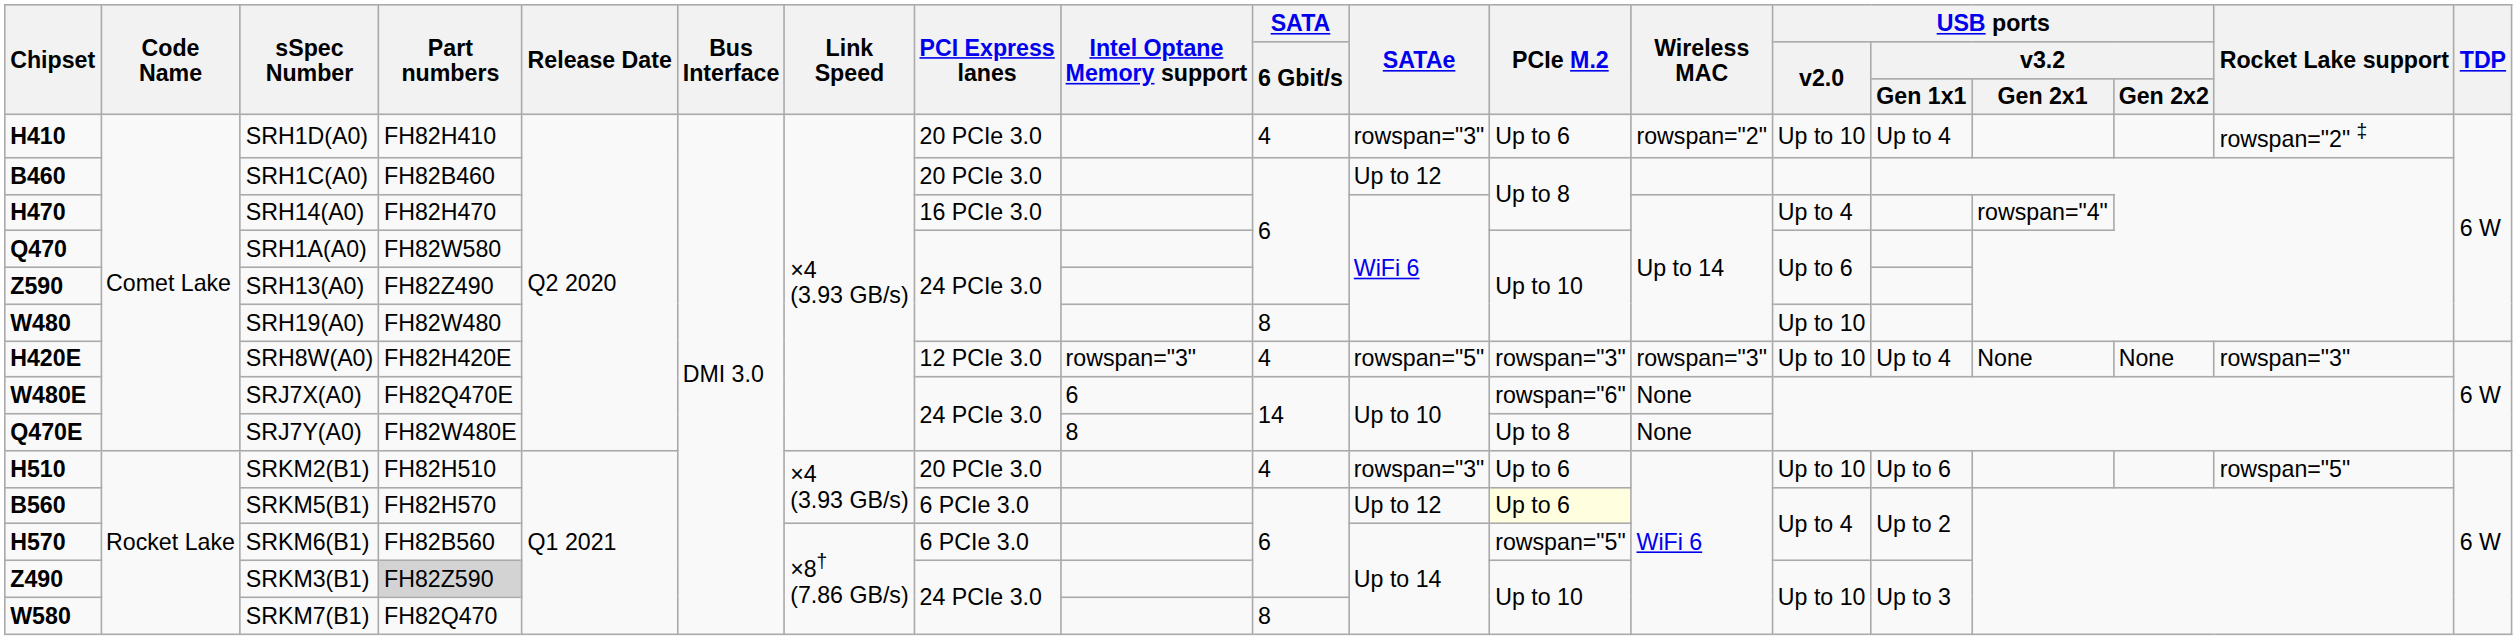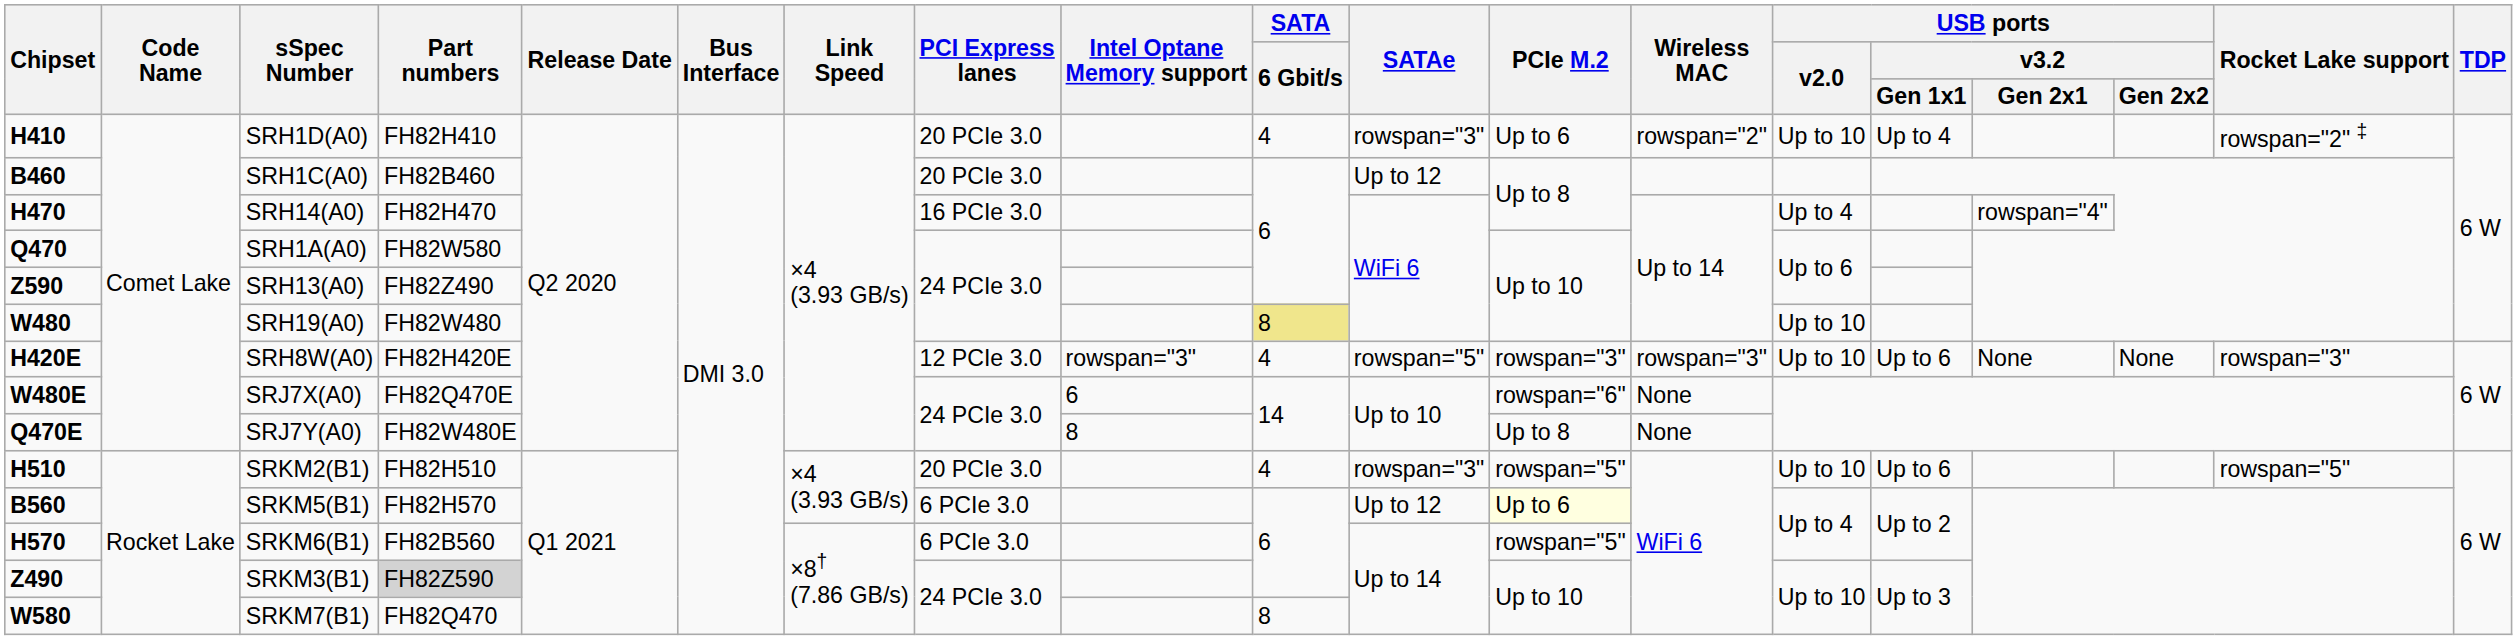(1264, 323) no background -> (1264, 323) khaki background
(1914, 359) Up to 4 -> (1914, 359) Up to 6
(1533, 469) Up to 6 -> (1560, 469) rowspan="5"
